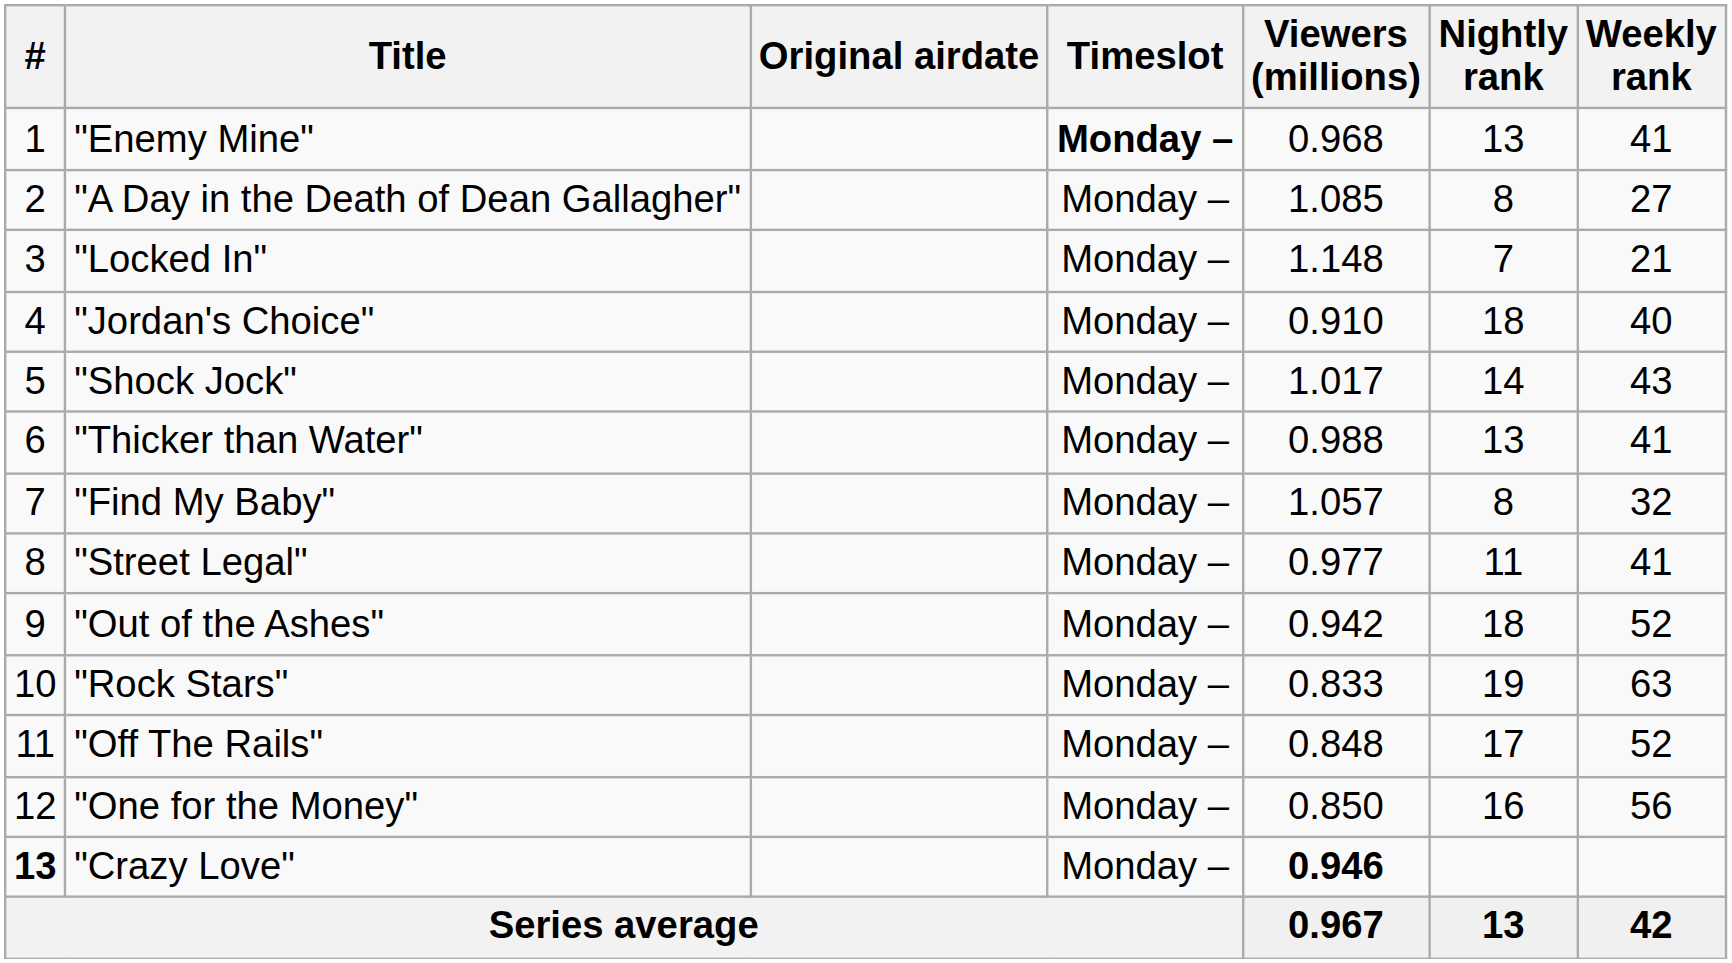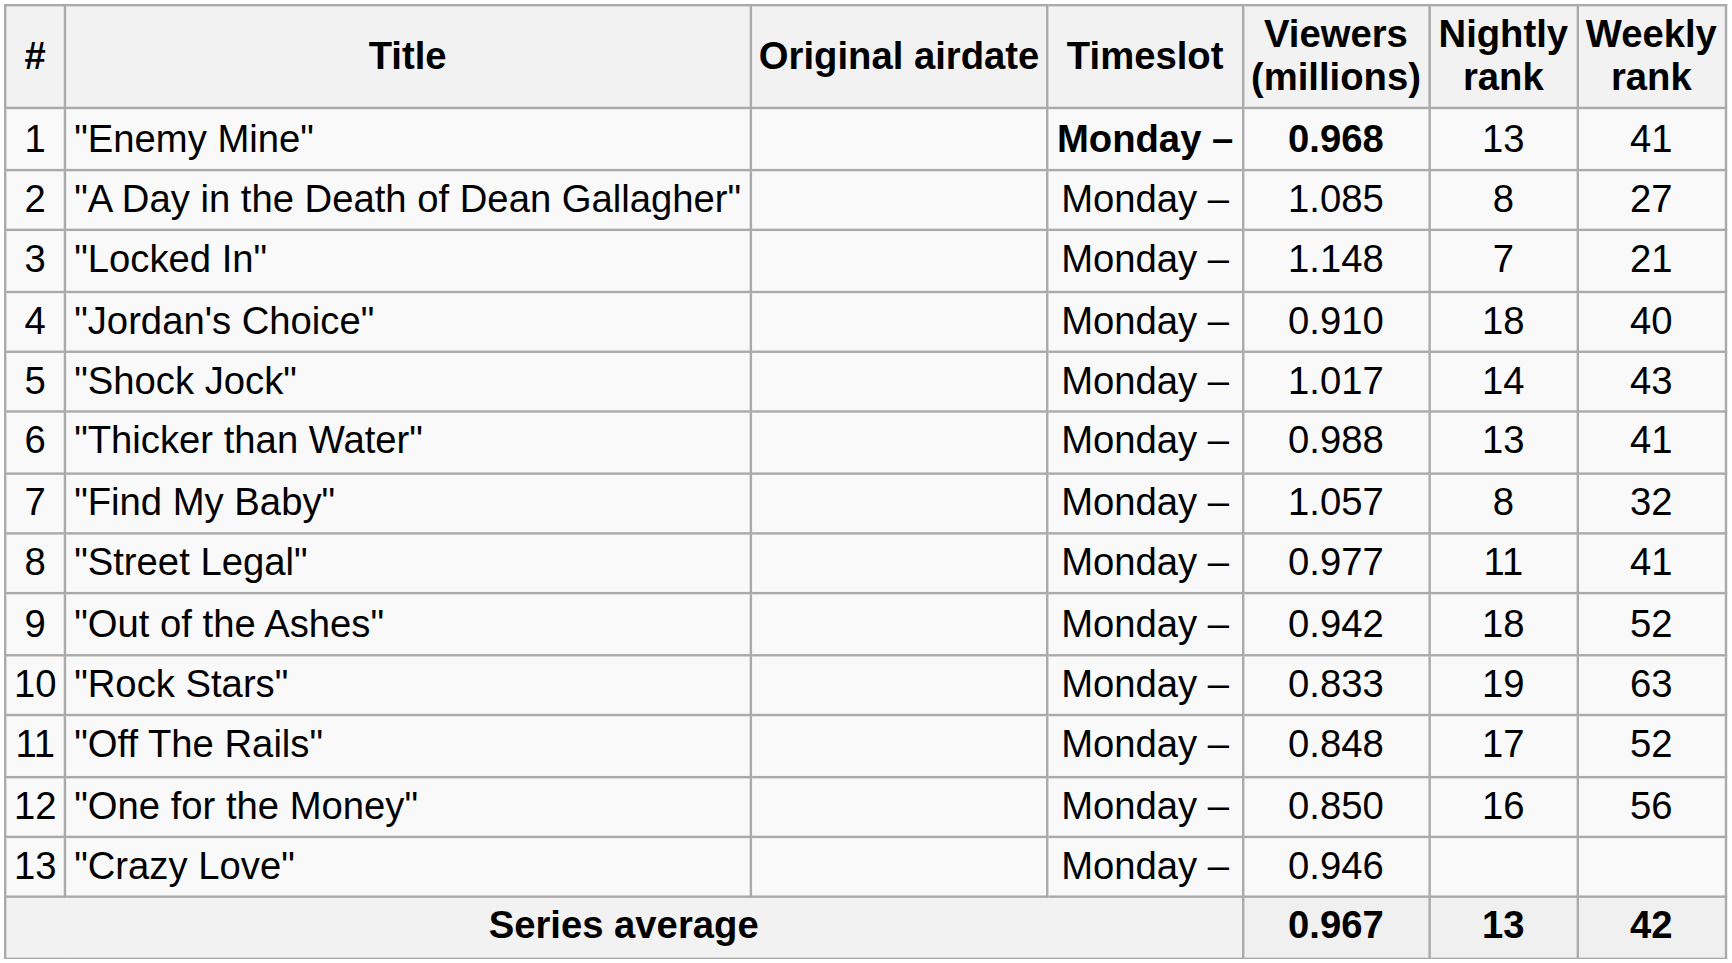(1336, 138) normal -> (1336, 138) bold
(35, 866) bold -> (35, 866) normal
(1336, 866) bold -> (1336, 866) normal
